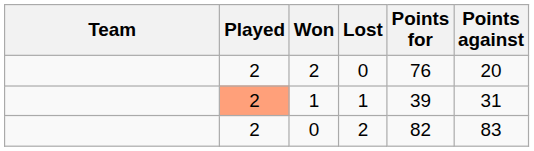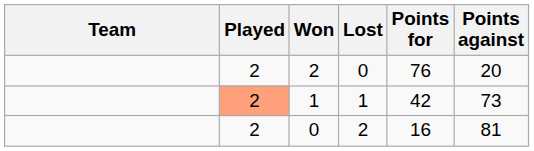(420, 100) 39 -> (420, 100) 42
(491, 100) 31 -> (491, 100) 73
(420, 130) 82 -> (420, 130) 16
(491, 130) 83 -> (491, 130) 81
